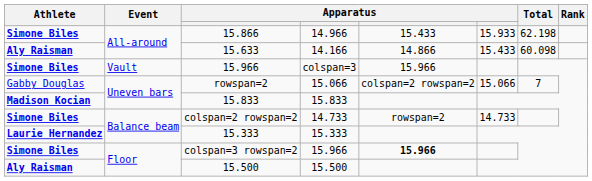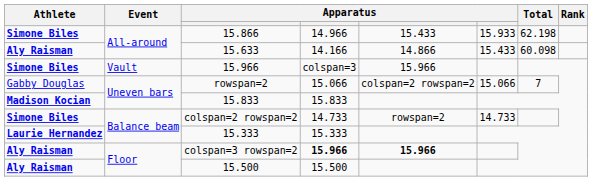(43, 151) Simone Biles -> (40, 151) Aly Raisman
(329, 151) normal -> (329, 151) bold
